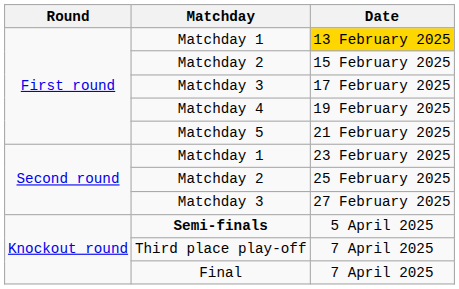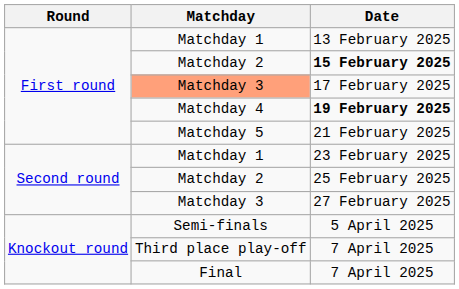(382, 40) gold background -> (382, 40) no background
(382, 63) normal -> (382, 63) bold
(221, 86) no background -> (221, 86) lightsalmon background
(382, 109) normal -> (382, 109) bold
(221, 226) bold -> (221, 226) normal
